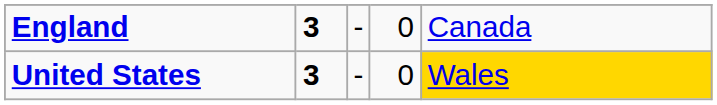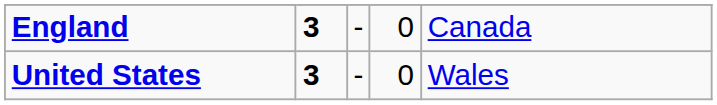(468, 74) gold background -> (468, 74) no background
